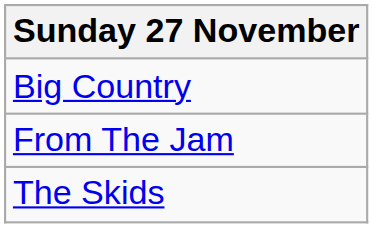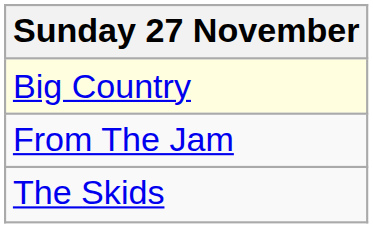(102, 85) no background -> (102, 85) lightyellow background
